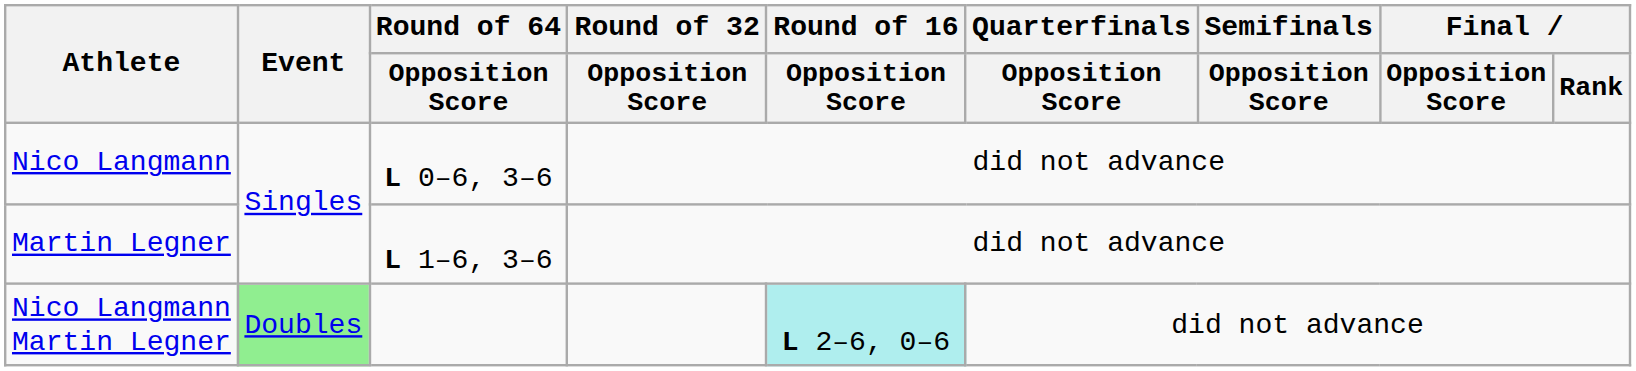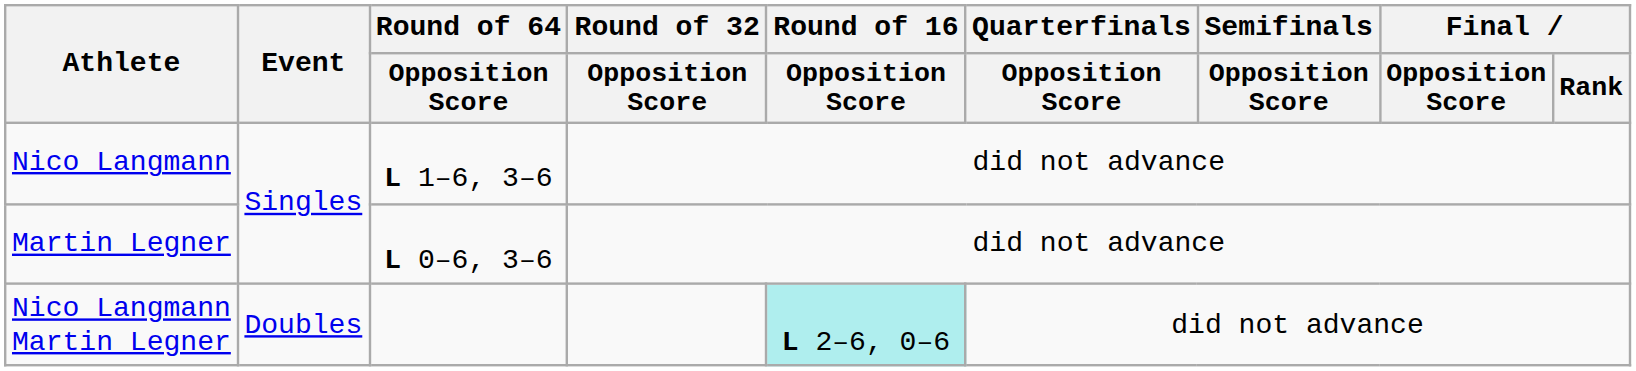(468, 180) L 0–6, 3–6 -> (468, 180) L 1–6, 3–6
(468, 261) L 1–6, 3–6 -> (468, 261) L 0–6, 3–6
(303, 325) lightgreen background -> (303, 325) no background
